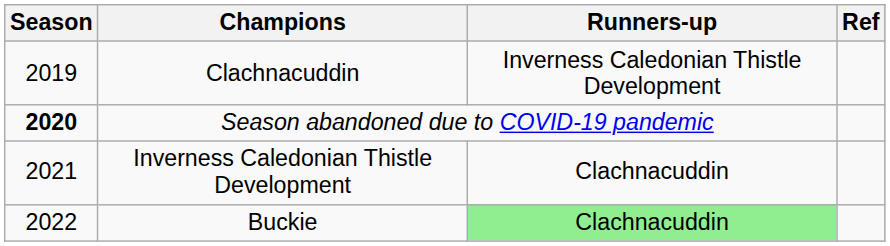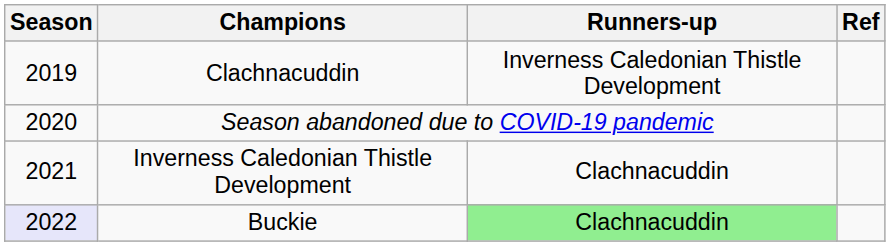(51, 122) bold -> (51, 122) normal
(51, 222) no background -> (51, 222) lavender background
